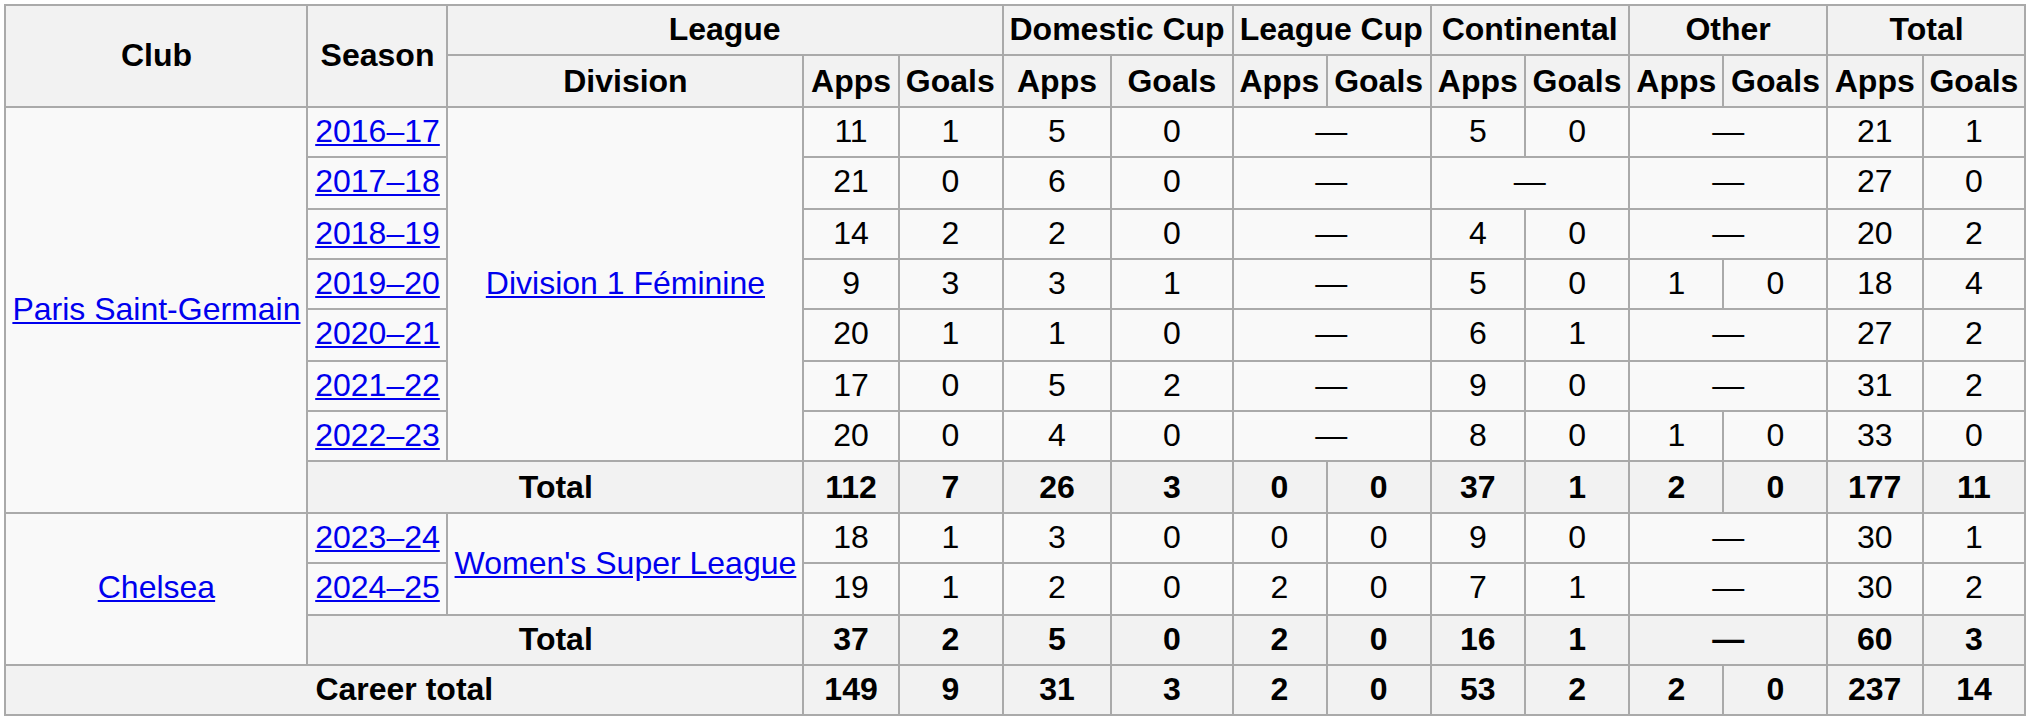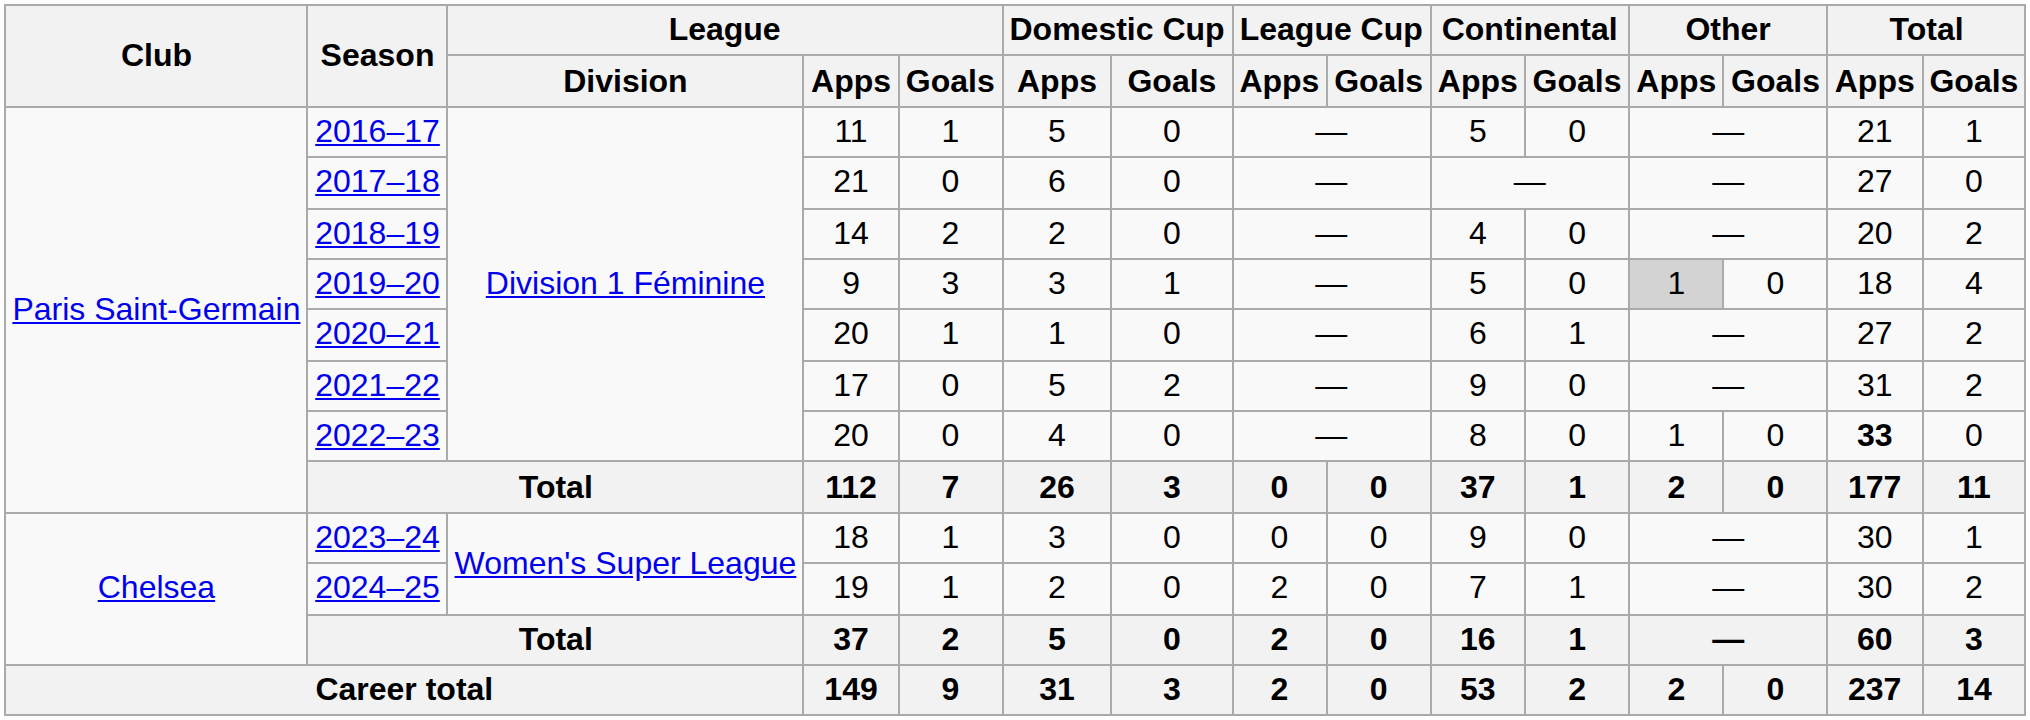(1676, 283) no background -> (1676, 283) lightgrey background
(1875, 435) normal -> (1875, 435) bold
